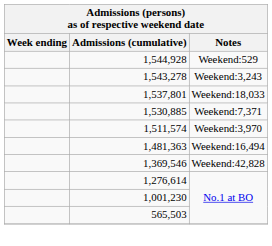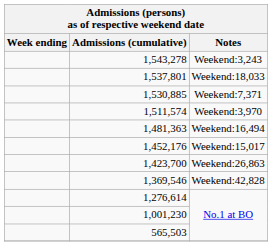- row: (165, 59)
+ row: (165, 146)
+ row: (165, 163)
